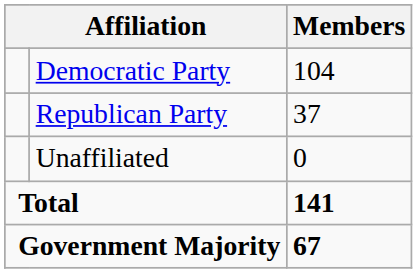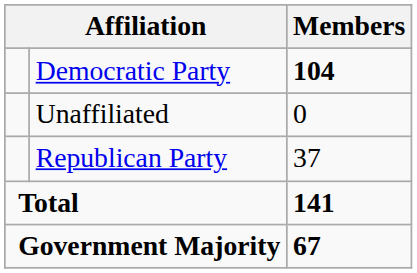(314, 70) normal -> (314, 70) bold
rows swapped: (131, 114) <-> (102, 158)
